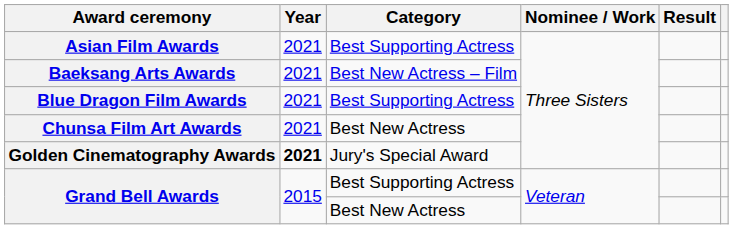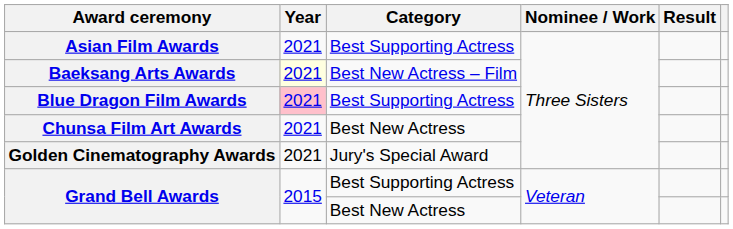(303, 73) no background -> (303, 73) lightyellow background
(303, 100) no background -> (303, 100) pink background
(303, 155) bold -> (303, 155) normal
